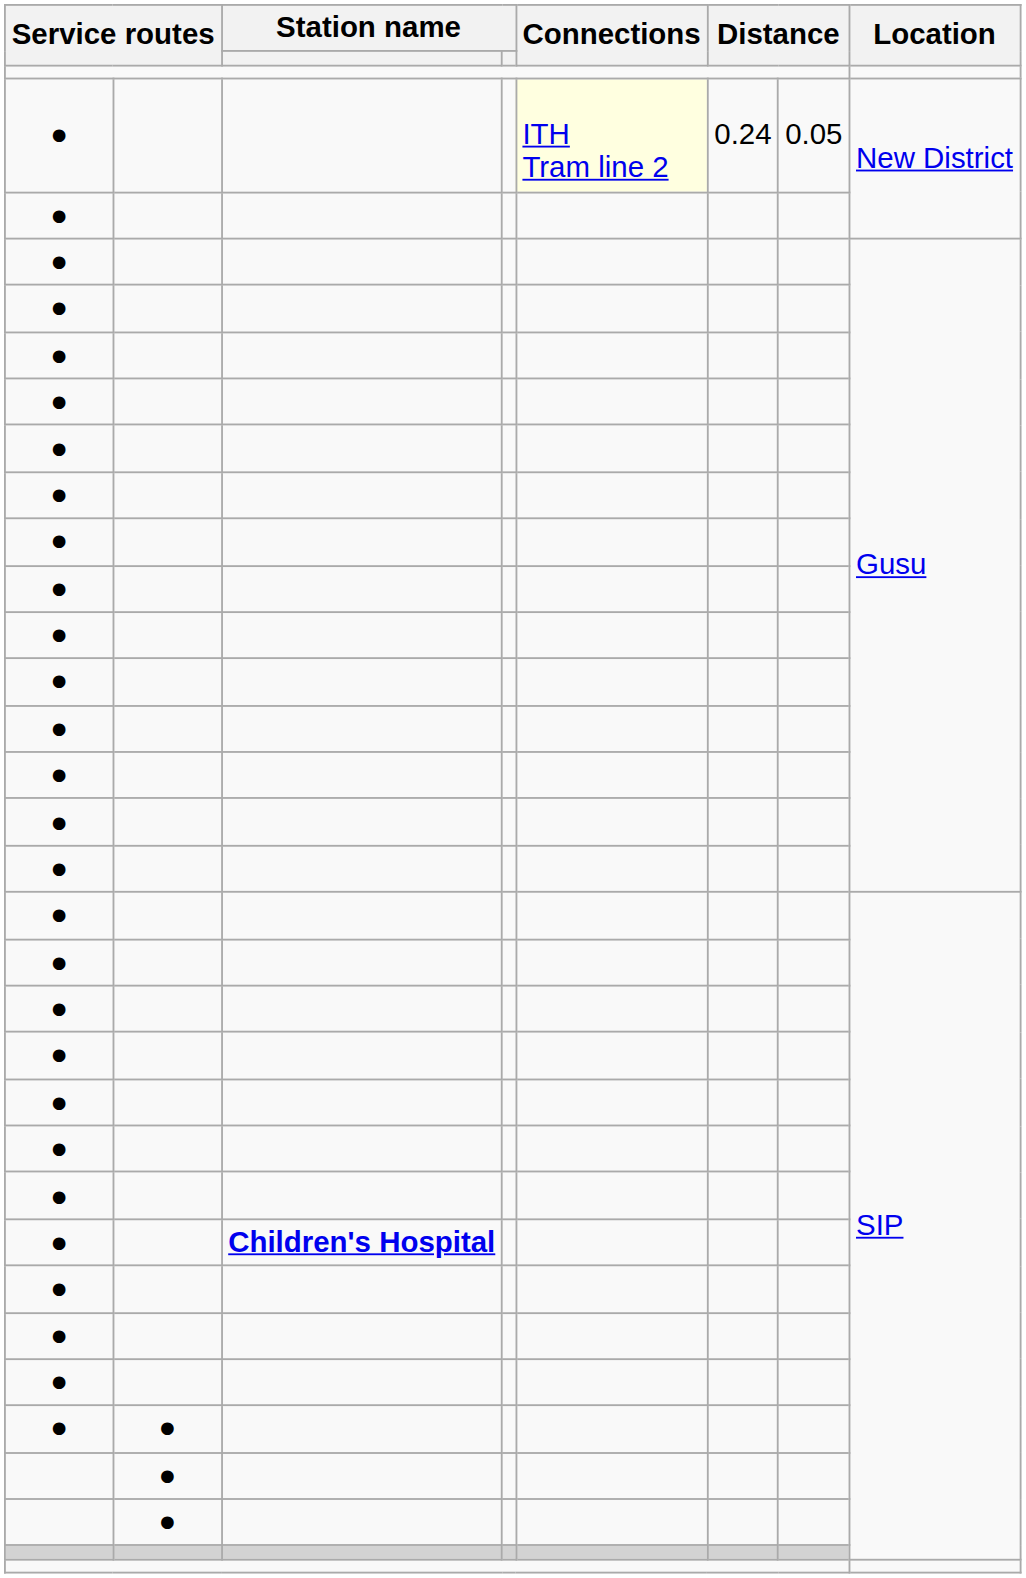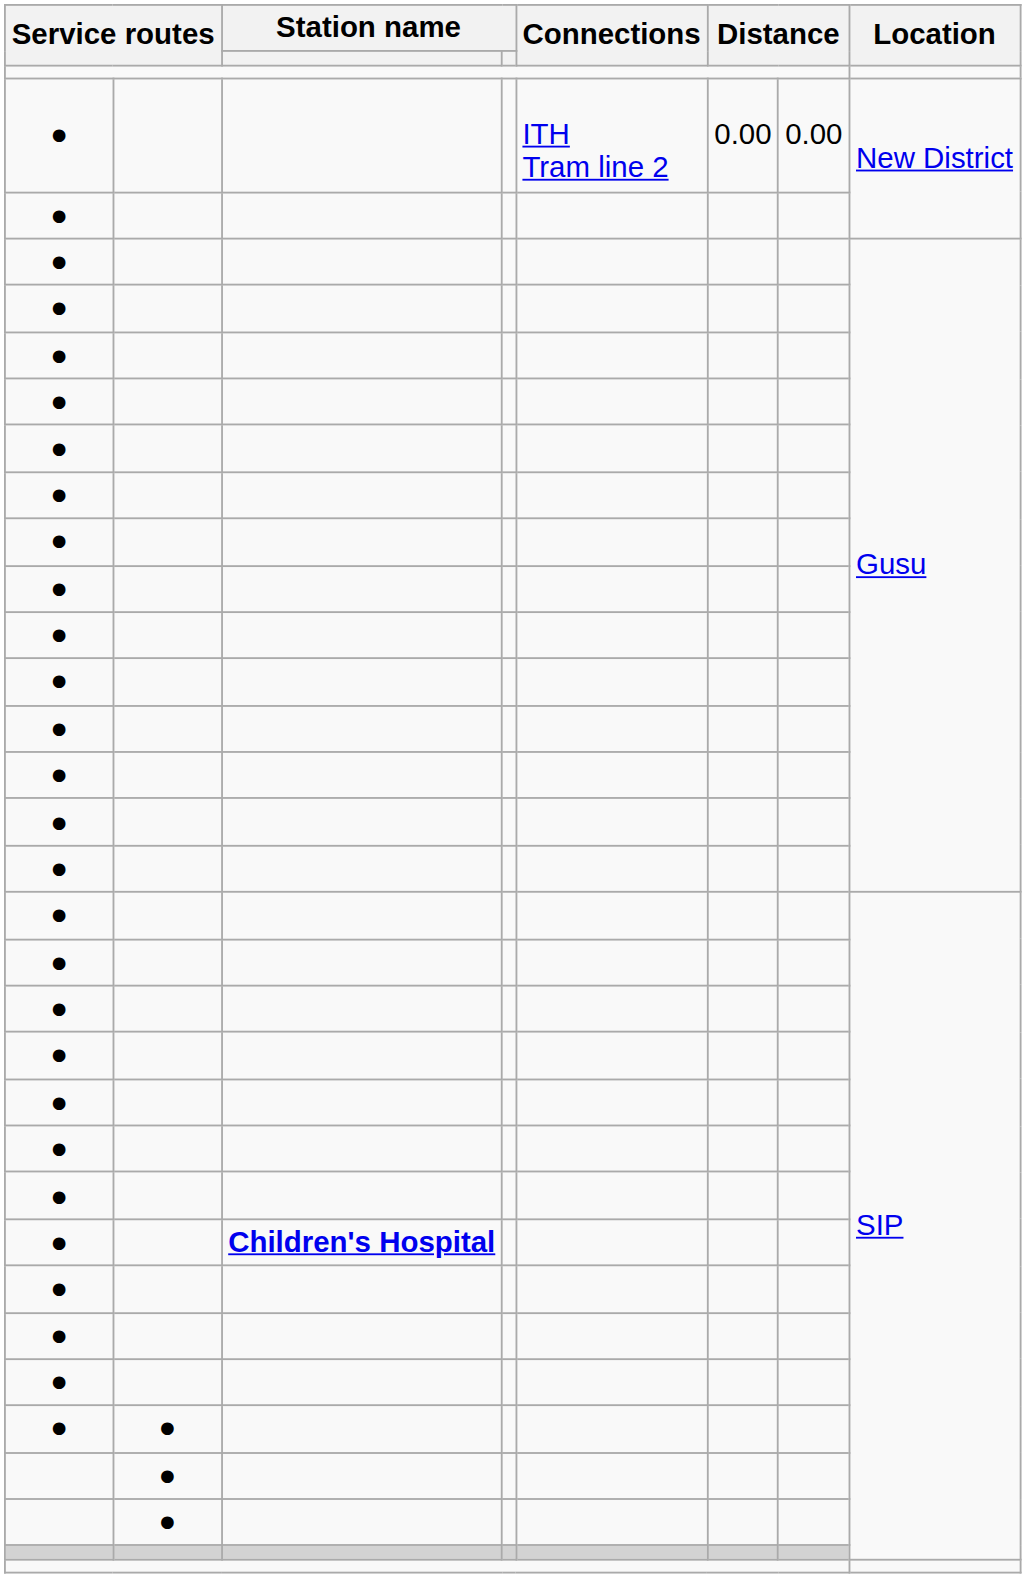(596, 151) lightyellow background -> (596, 151) no background
(743, 134) 0.24 -> (743, 134) 0.00
(814, 134) 0.05 -> (814, 134) 0.00
